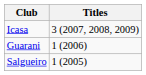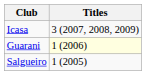(69, 45) no background -> (69, 45) lightyellow background
